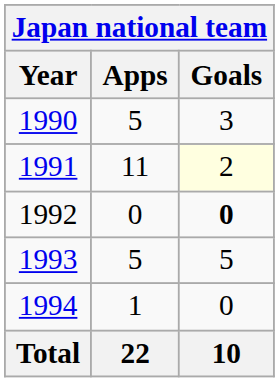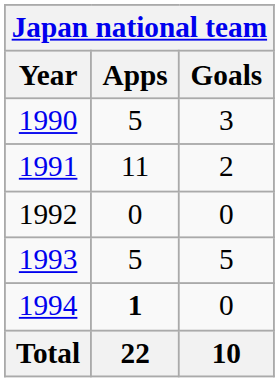(226, 167) lightyellow background -> (226, 167) no background
(226, 213) bold -> (226, 213) normal
(135, 306) normal -> (135, 306) bold
